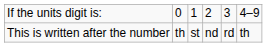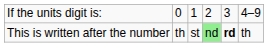(212, 32) no background -> (212, 32) lightgreen background
(229, 32) normal -> (230, 32) bold
